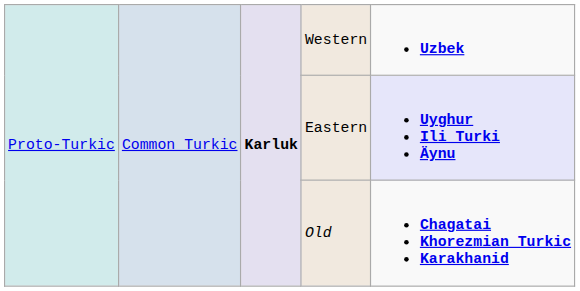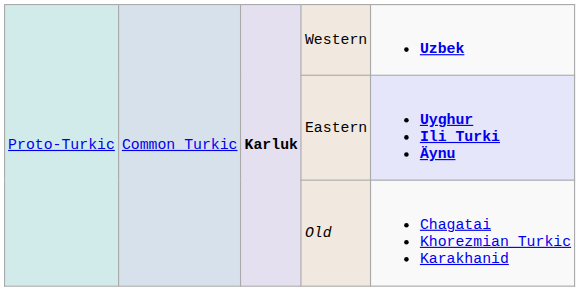(473, 242) bold -> (473, 242) normal
